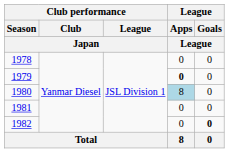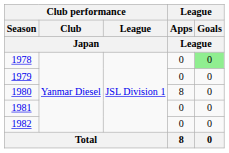(209, 60) no background -> (209, 60) lightgreen background
(181, 76) bold -> (181, 76) normal
(181, 92) lightblue background -> (181, 92) no background
(209, 124) bold -> (209, 124) normal
